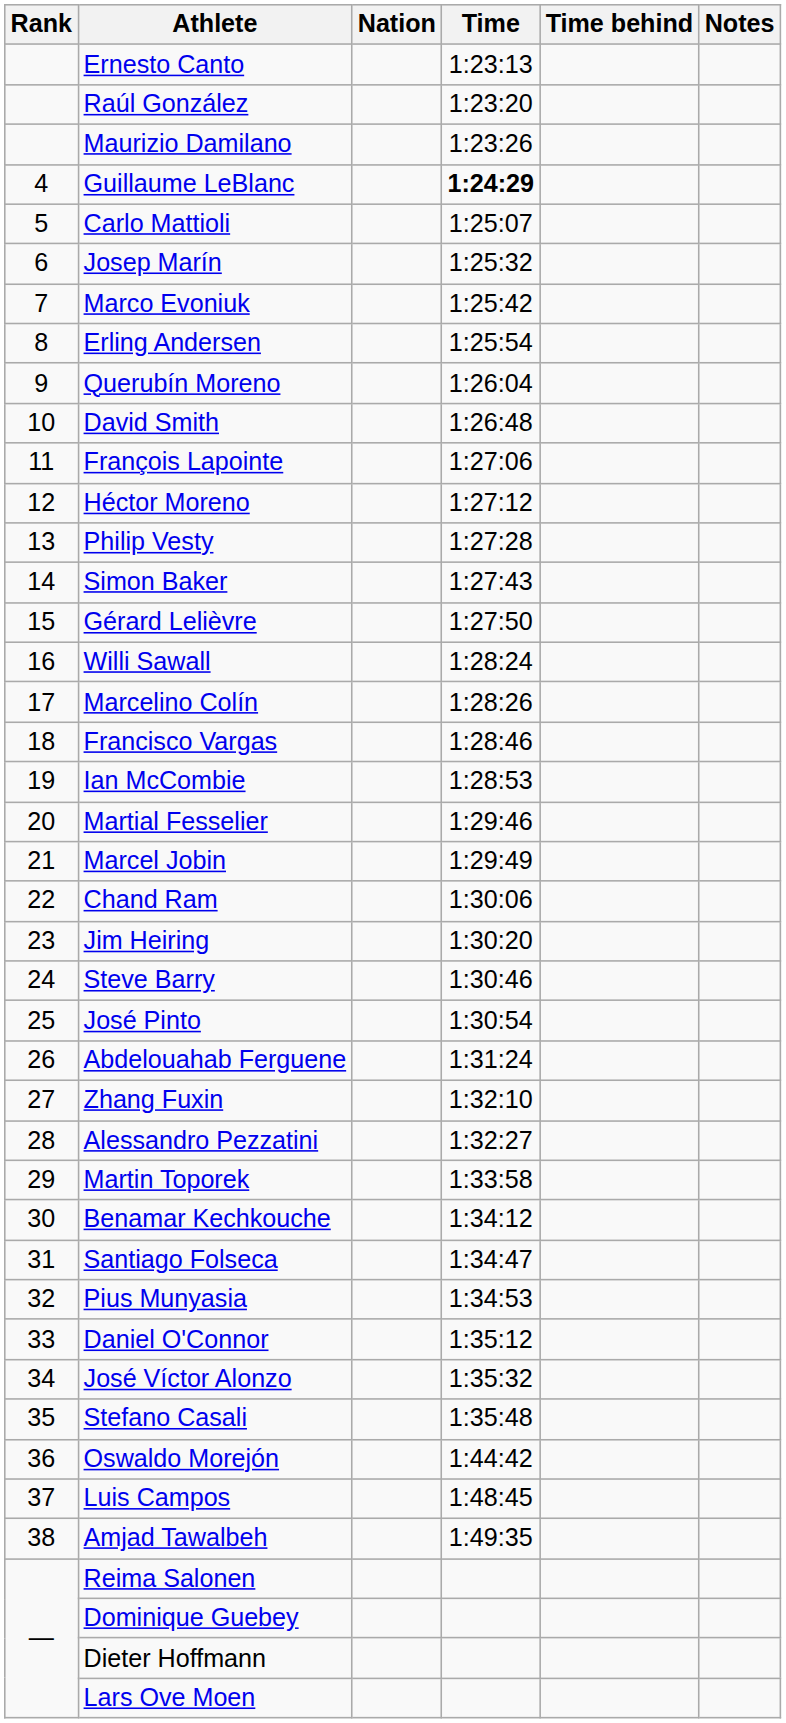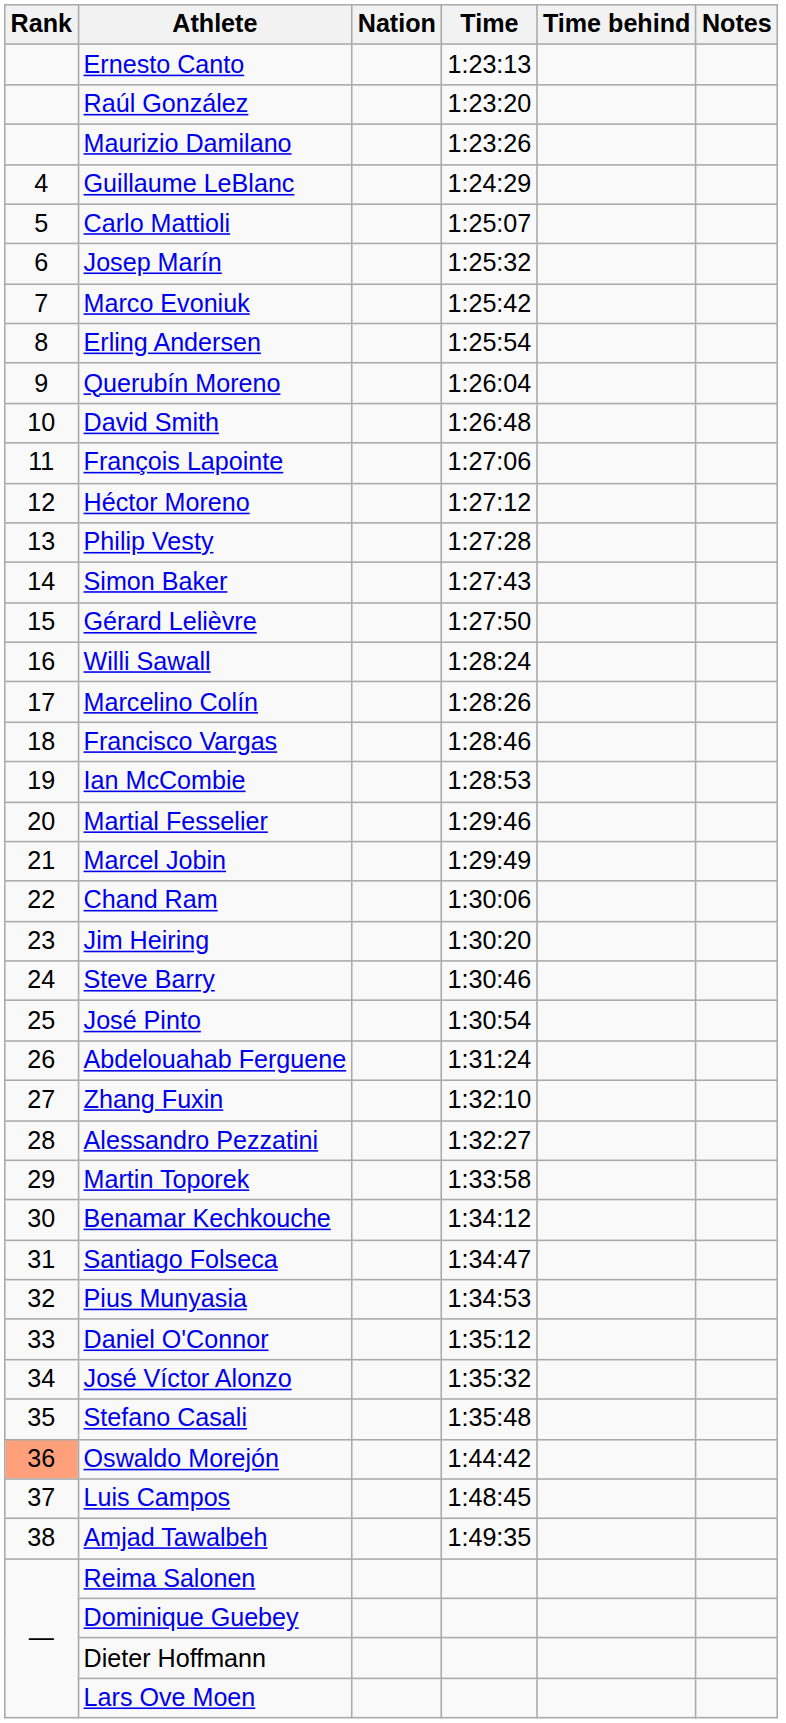(491, 183) bold -> (489, 183) normal
(41, 1458) no background -> (41, 1458) lightsalmon background
